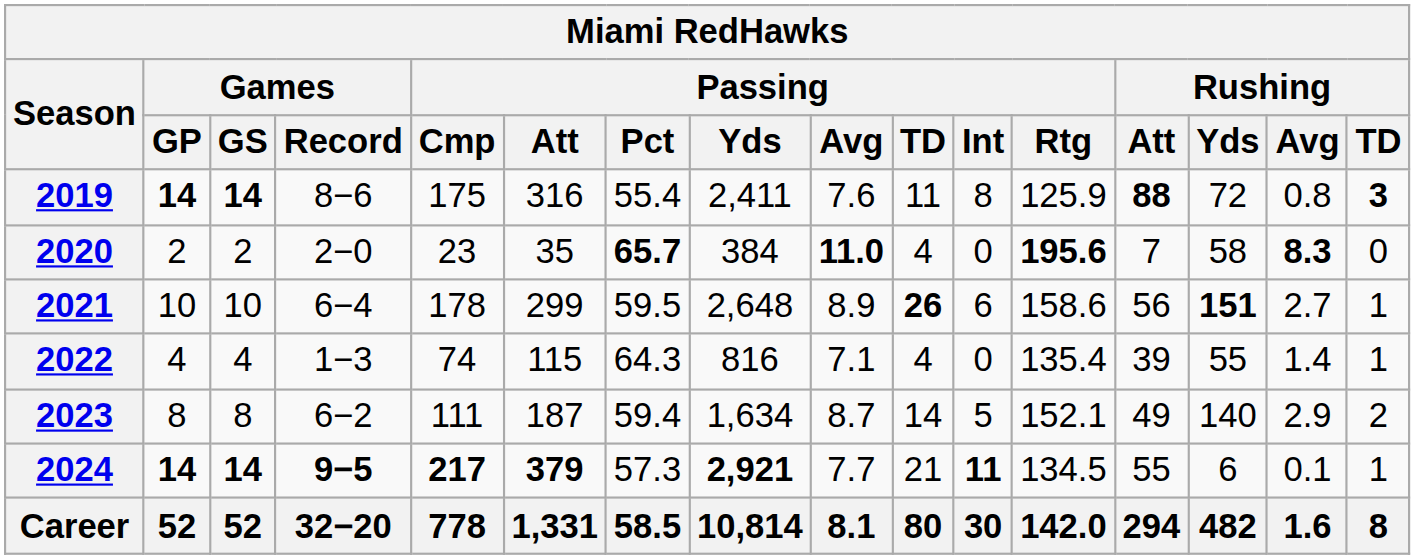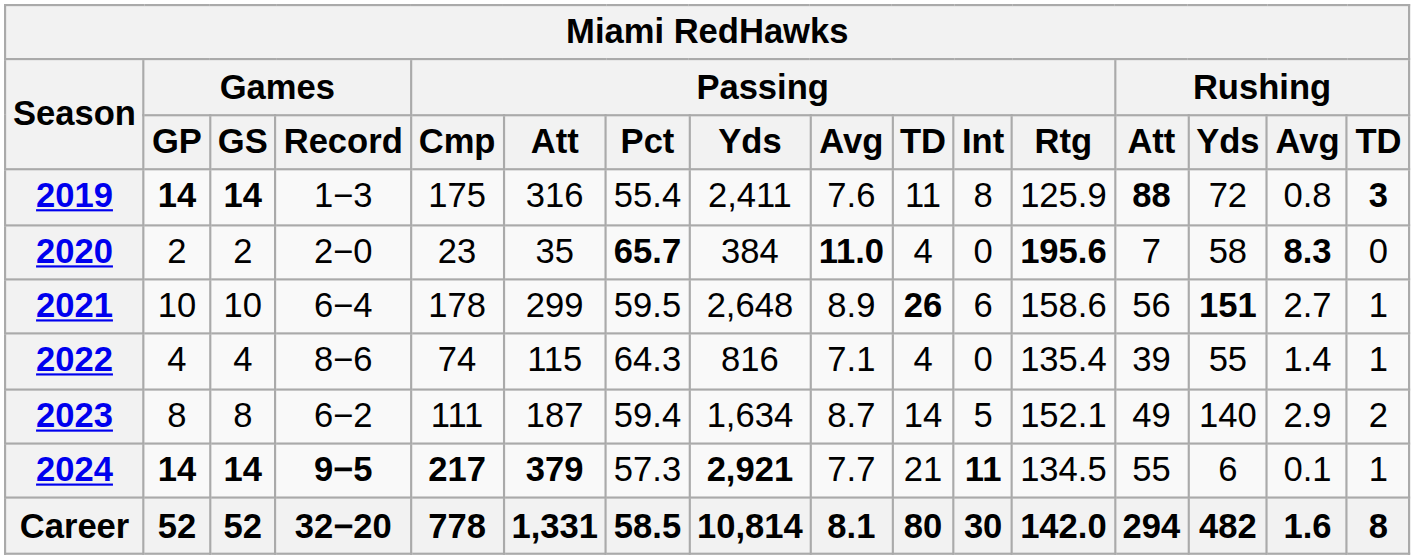(343, 196) 8−6 -> (343, 196) 1−3
(343, 360) 1−3 -> (343, 360) 8−6
